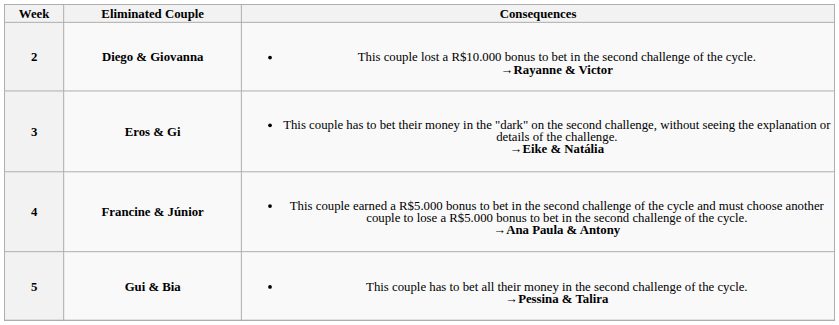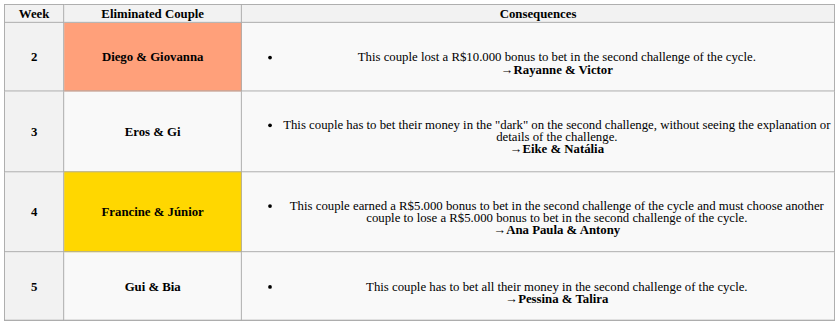(153, 56) no background -> (153, 56) lightsalmon background
(153, 211) no background -> (153, 211) gold background
